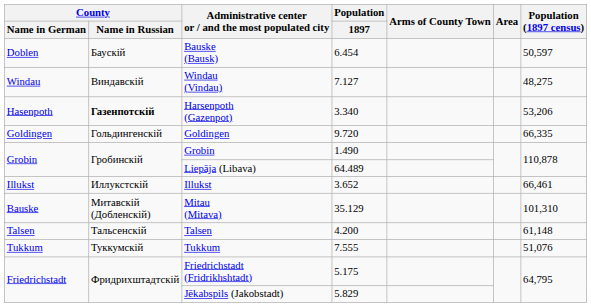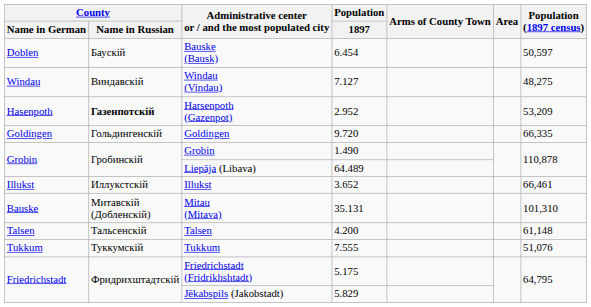(346, 111) 3.340 -> (346, 111) 2.952
(538, 111) 53,206 -> (538, 111) 53,209
(349, 208) 35.129 -> (349, 208) 35.131
